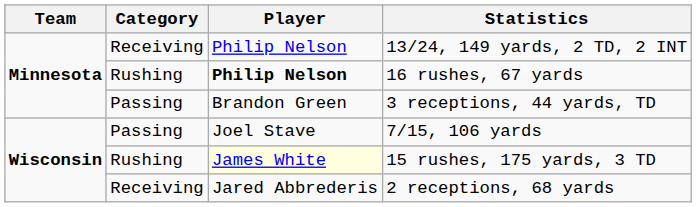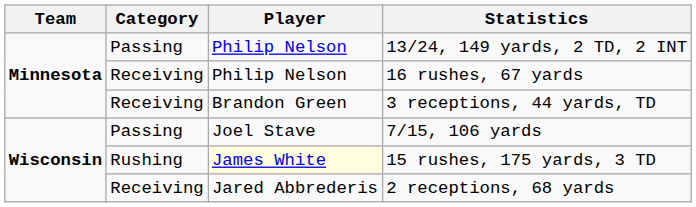(157, 47) Receiving -> (147, 47) Passing
(147, 75) Rushing -> (157, 75) Receiving
(279, 75) bold -> (279, 75) normal
(147, 104) Passing -> (157, 104) Receiving
